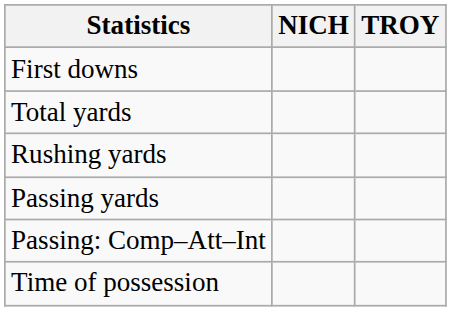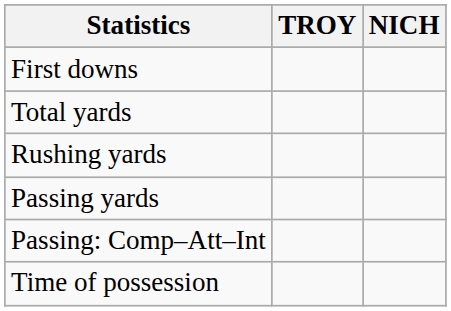columns swapped: (314, 25) <-> (400, 25)
